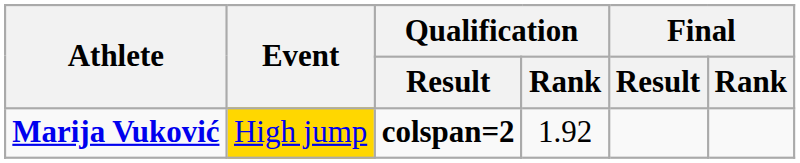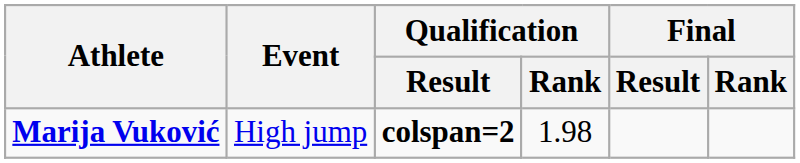(301, 132) gold background -> (301, 132) no background
(565, 132) 1.92 -> (565, 132) 1.98
